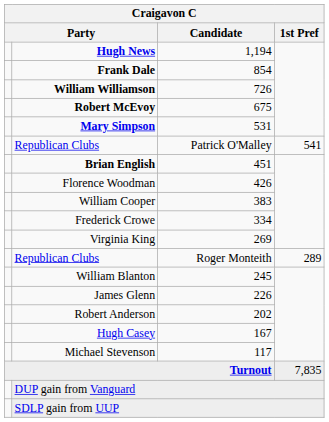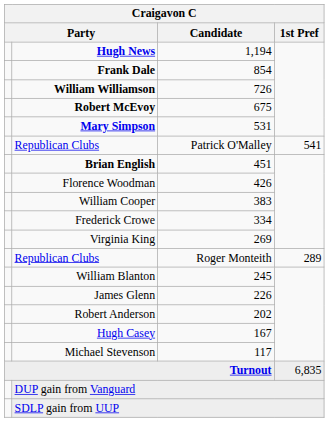(308, 370) 7,835 -> (308, 370) 6,835
